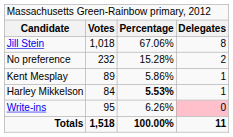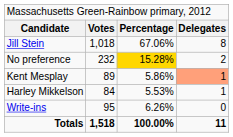(157, 60) no background -> (157, 60) gold background
(223, 76) no background -> (223, 76) lightsalmon background
(159, 92) bold -> (159, 92) normal
(223, 108) pink background -> (223, 108) no background
